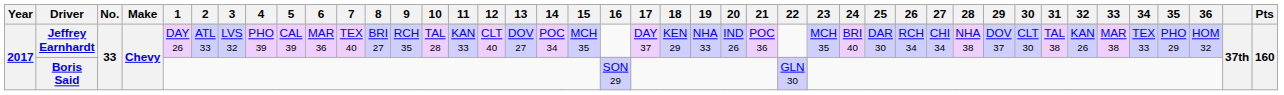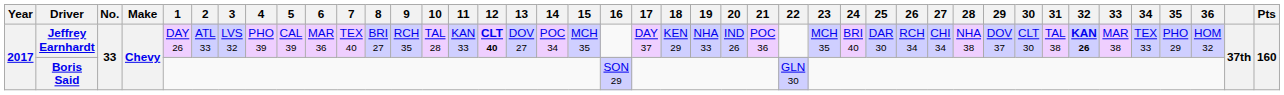(492, 40) normal -> (492, 40) bold
(1083, 40) normal -> (1084, 40) bold
